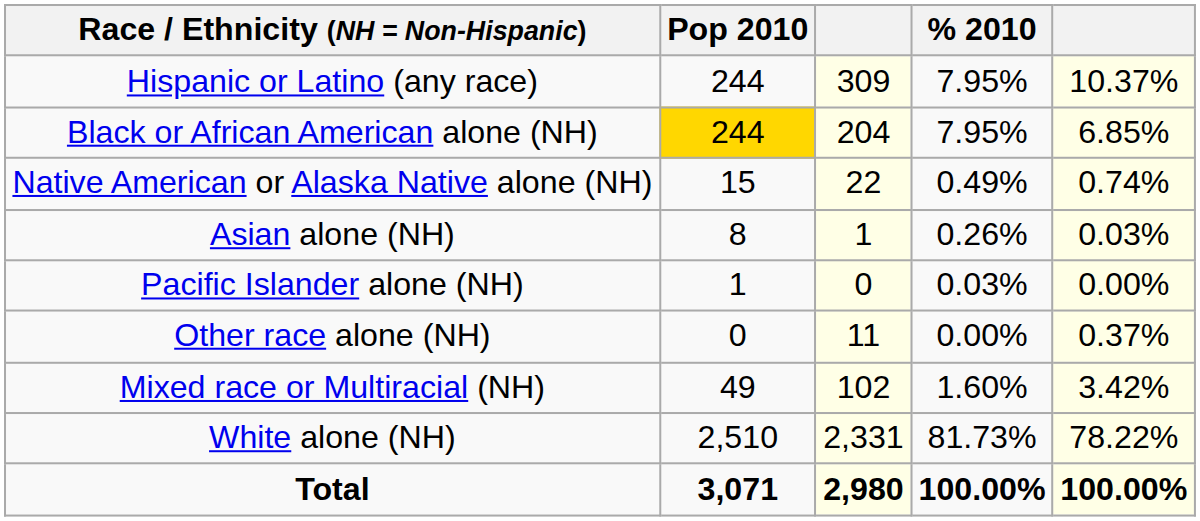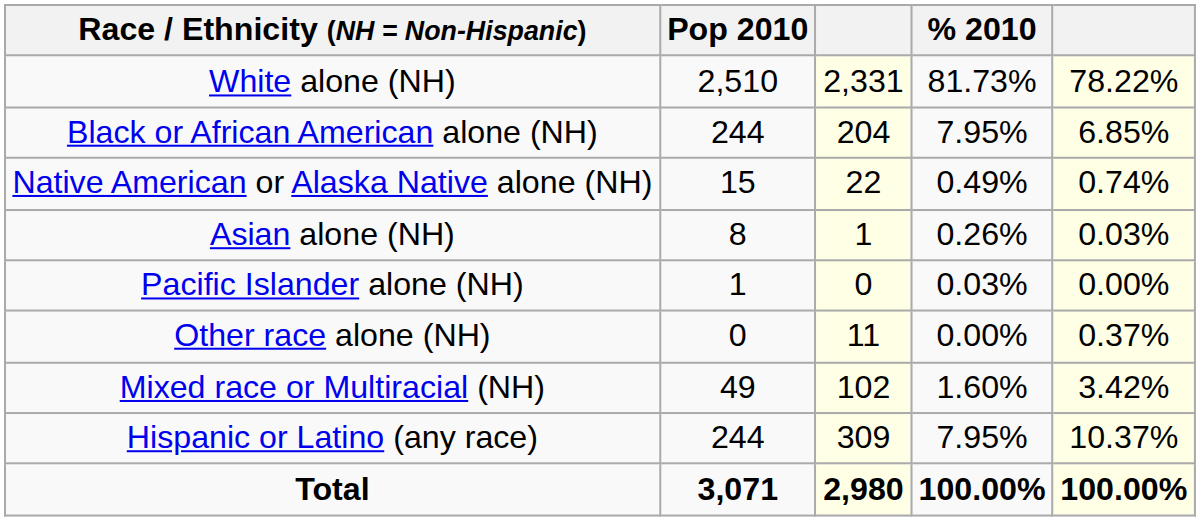rows swapped: (332, 438) <-> (332, 81)
(738, 132) gold background -> (738, 132) no background
